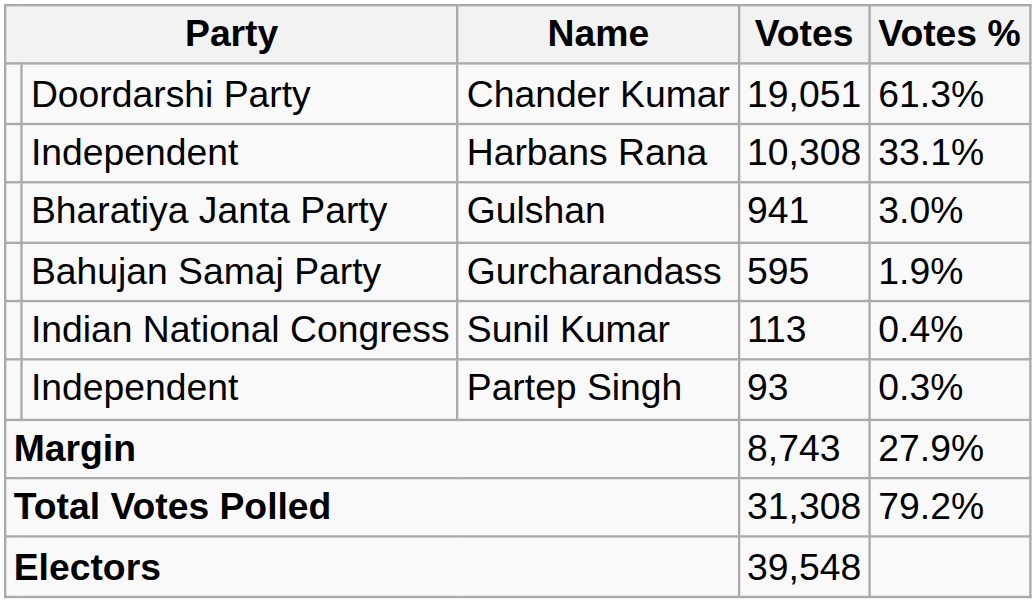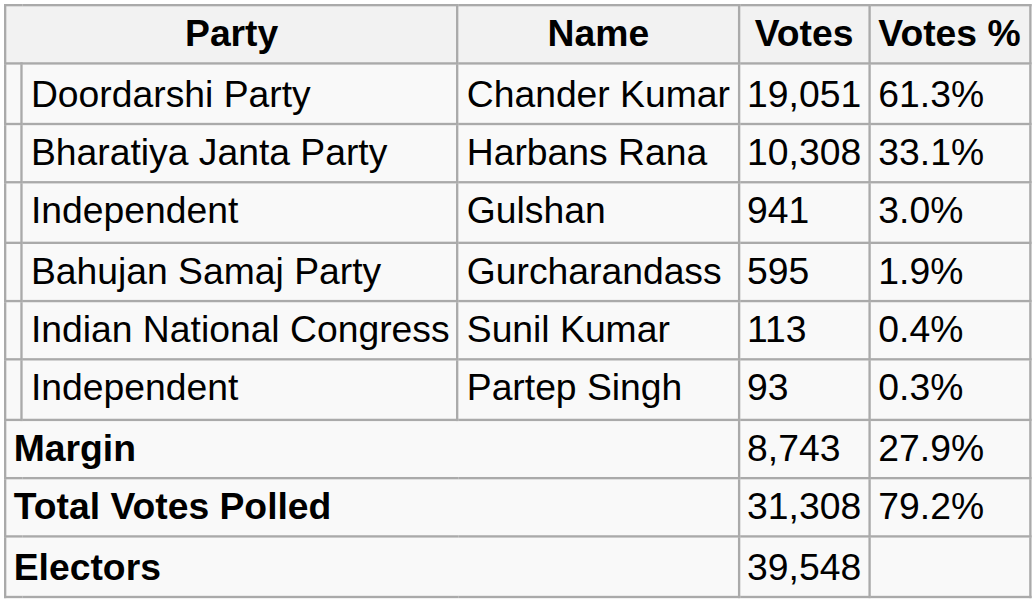(135, 152) Independent -> (209, 152) Bharatiya Janta Party
(209, 211) Bharatiya Janta Party -> (135, 211) Independent
